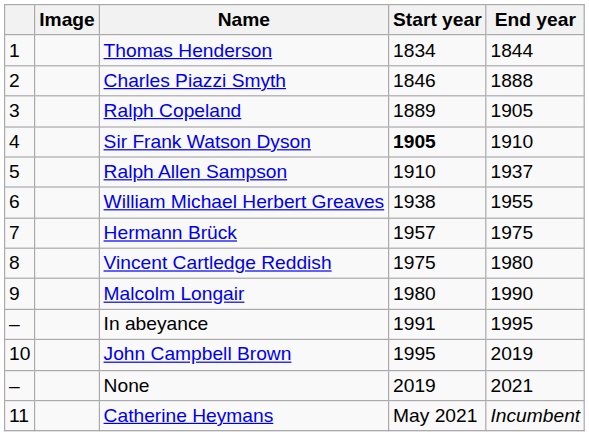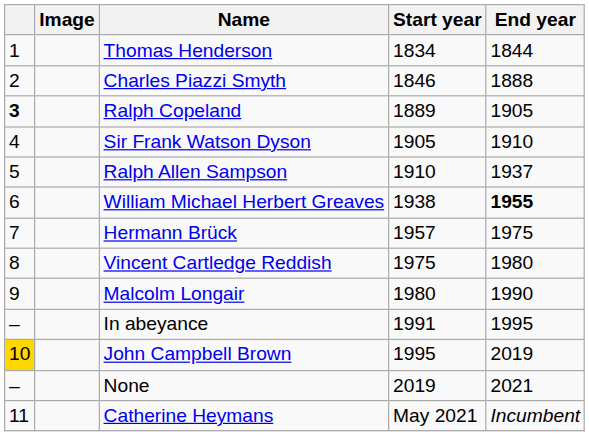(14, 111) normal -> (14, 111) bold
(414, 141) bold -> (414, 141) normal
(512, 202) normal -> (512, 202) bold
(20, 354) no background -> (20, 354) gold background
